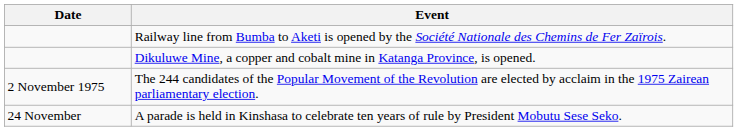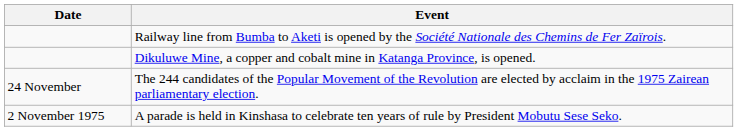(56, 86) 2 November 1975 -> (44, 86) 24 November
(44, 115) 24 November -> (56, 115) 2 November 1975
